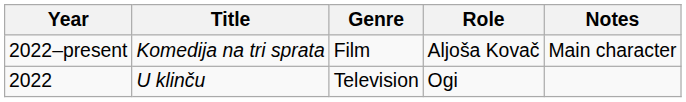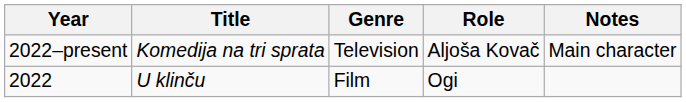(352, 50) Film -> (376, 50) Television
(376, 81) Television -> (352, 81) Film
